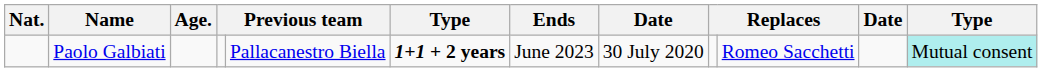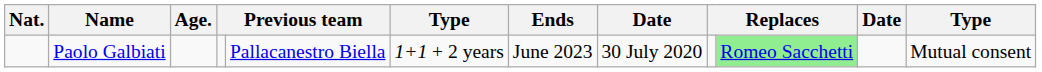(450, 50) bold -> (449, 50) normal
(788, 50) no background -> (787, 50) lightgreen background
(972, 50) paleturquoise background -> (971, 50) no background
